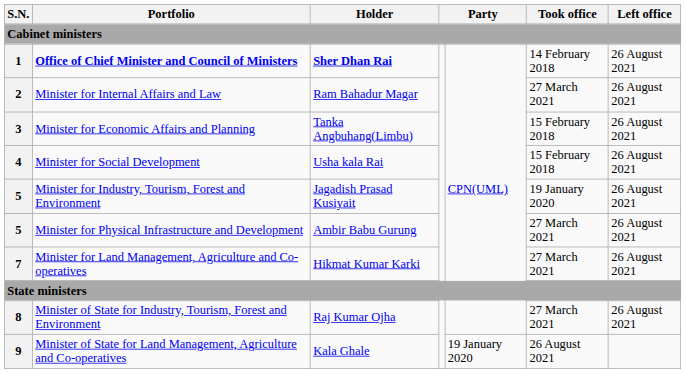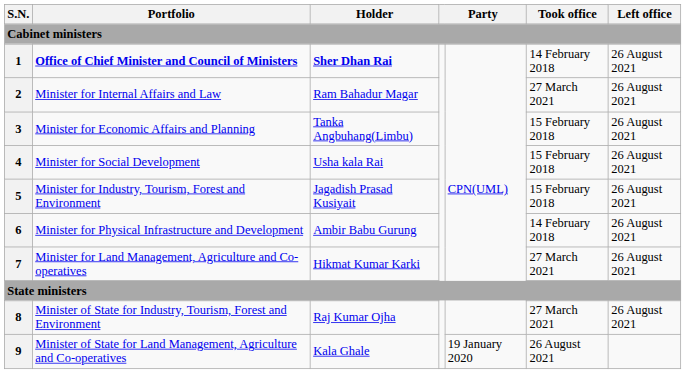(557, 196) 19 January 2020 -> (560, 196) 15 February 2018
(18, 230) 5 -> (18, 230) 6
(554, 230) 27 March 2021 -> (560, 230) 14 February 2018
